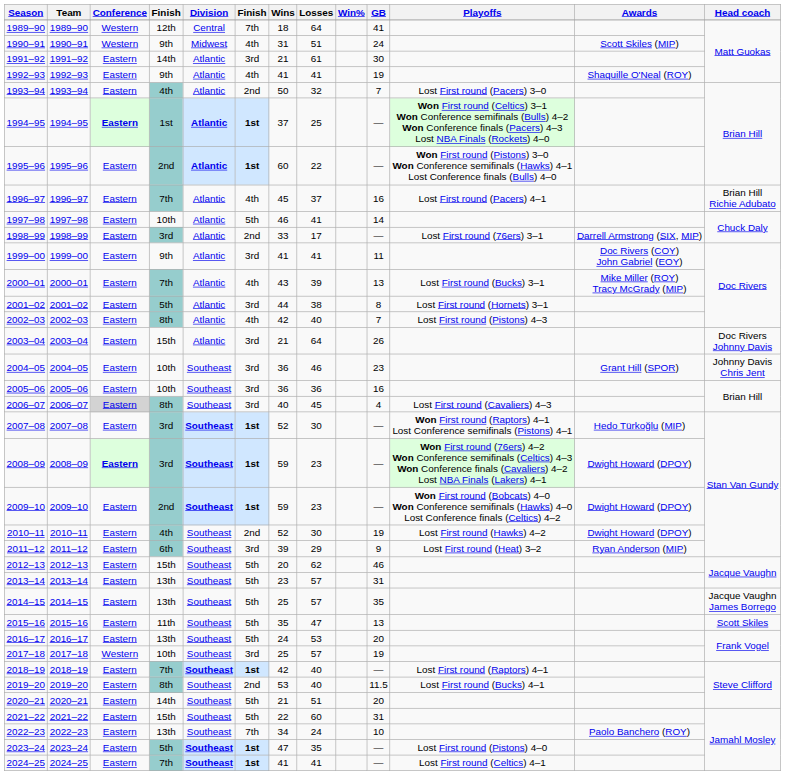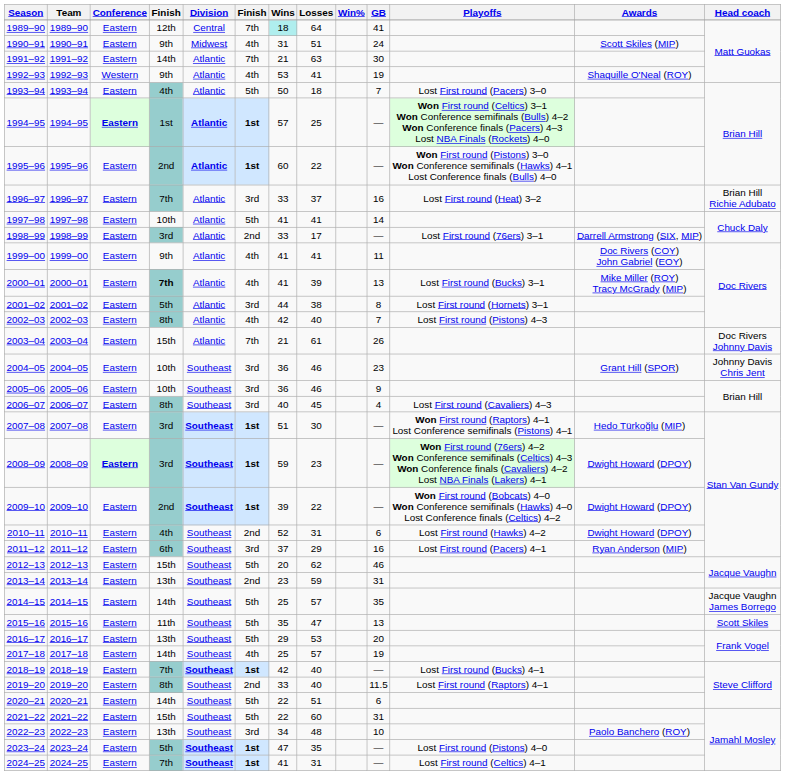(120, 28) Western -> (120, 28) Eastern
(283, 28) no background -> (283, 28) paleturquoise background
(120, 44) Western -> (120, 44) Eastern
(252, 59) 3rd -> (252, 59) 7th
(316, 59) 61 -> (316, 59) 63
(120, 75) Eastern -> (120, 75) Western
(283, 75) 41 -> (283, 75) 53
(252, 91) 2nd -> (252, 91) 5th
(316, 91) 32 -> (316, 91) 18
(283, 123) 37 -> (283, 123) 57
(252, 198) 4th -> (252, 198) 3rd
(283, 198) 45 -> (283, 198) 33
(482, 198) Lost First round (Pacers) 4–1 -> (482, 198) Lost First round (Heat) 3–2
(283, 219) 46 -> (283, 219) 41
(252, 256) 3rd -> (252, 256) 4th
(166, 283) normal -> (166, 283) bold
(283, 283) 43 -> (283, 283) 41
(252, 341) 3rd -> (252, 341) 7th
(316, 341) 64 -> (316, 341) 61
(316, 389) 36 -> (316, 389) 46
(379, 389) 16 -> (379, 389) 9
(120, 404) lightgrey background -> (120, 404) no background
(283, 426) 52 -> (283, 426) 51
(283, 507) 59 -> (283, 507) 39
(316, 507) 23 -> (316, 507) 22
(316, 533) 30 -> (316, 533) 31
(379, 533) 19 -> (379, 533) 6
(283, 549) 39 -> (283, 549) 37
(379, 549) 9 -> (379, 549) 16
(482, 549) Lost First round (Heat) 3–2 -> (482, 549) Lost First round (Pacers) 4–1
(252, 580) 5th -> (252, 580) 2nd
(316, 580) 57 -> (316, 580) 59
(166, 601) 13th -> (166, 601) 14th
(283, 638) 24 -> (283, 638) 29
(120, 654) Western -> (120, 654) Eastern
(166, 654) 10th -> (166, 654) 14th
(252, 654) 3rd -> (252, 654) 4th
(482, 669) Lost First round (Raptors) 4–1 -> (482, 669) Lost First round (Bucks) 4–1
(283, 685) 53 -> (283, 685) 33
(482, 685) Lost First round (Bucks) 4–1 -> (482, 685) Lost First round (Raptors) 4–1
(283, 701) 21 -> (283, 701) 22
(379, 701) 20 -> (379, 701) 6
(252, 732) 7th -> (252, 732) 3rd
(316, 732) 24 -> (316, 732) 48
(316, 763) 41 -> (316, 763) 31
